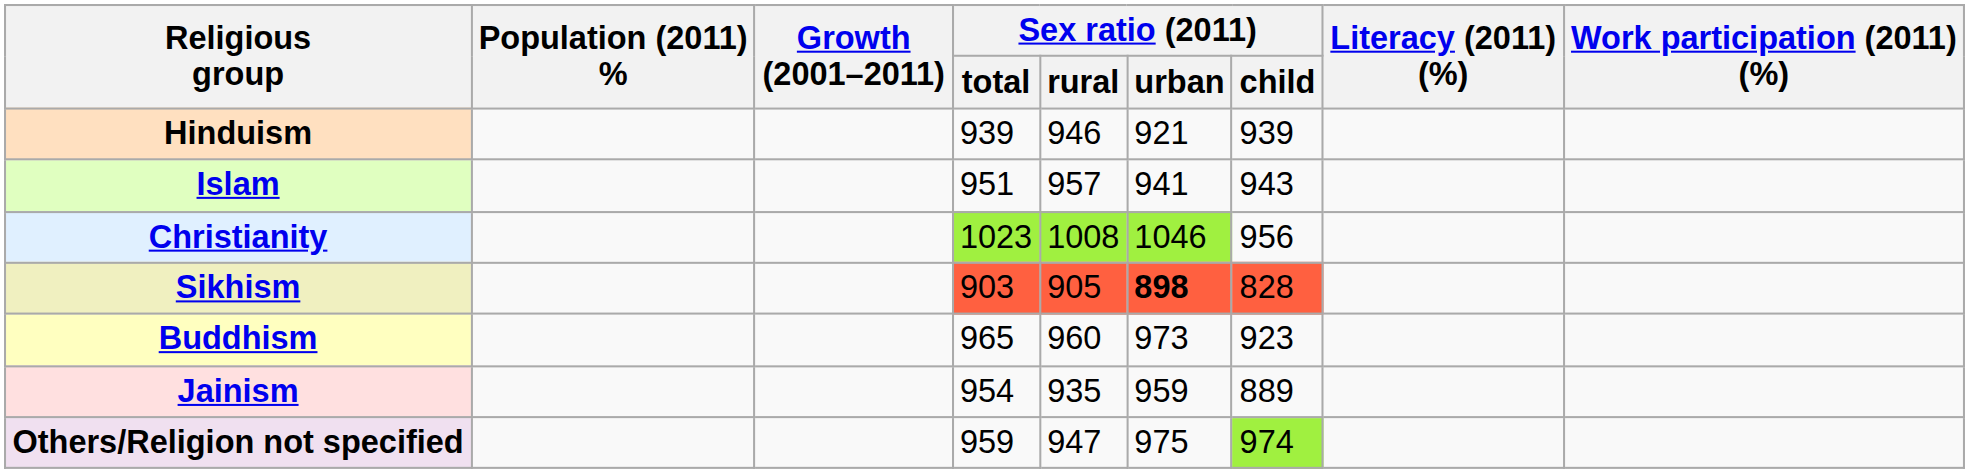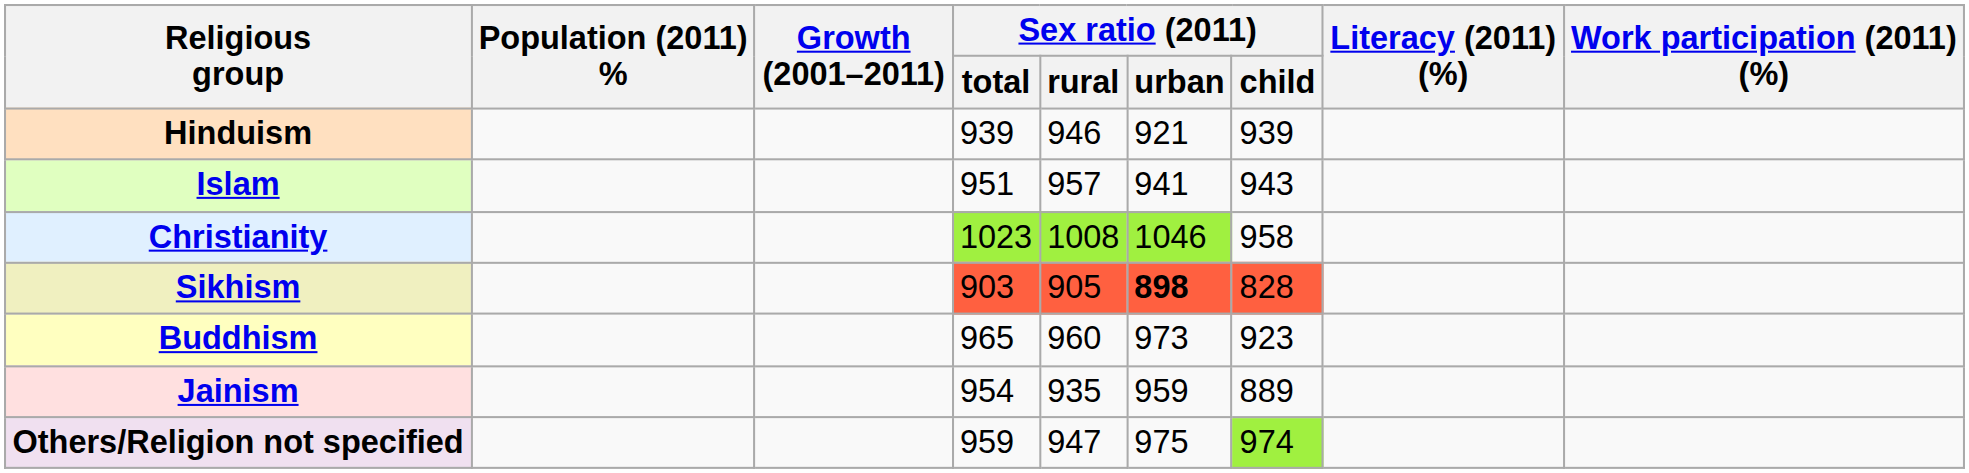(1267, 236) 956 -> (1267, 236) 958
